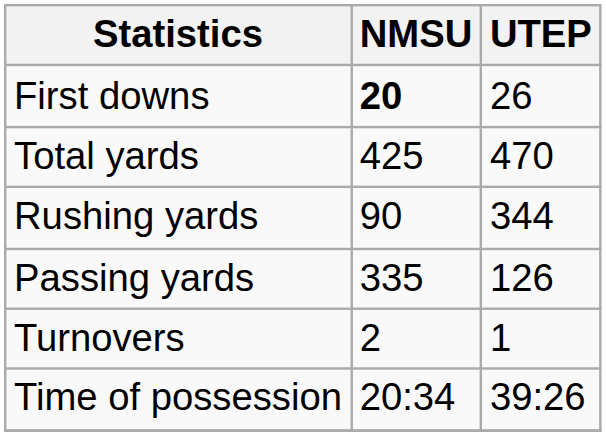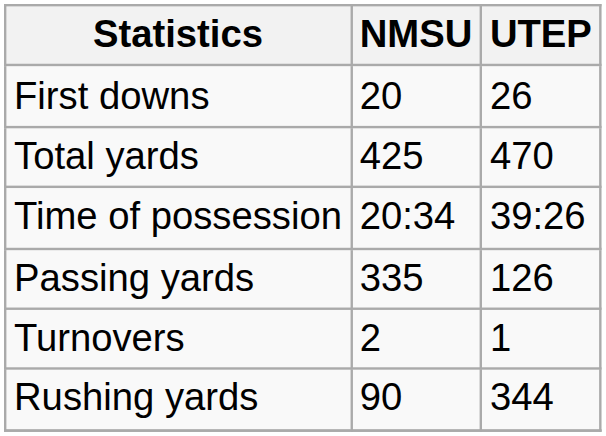(381, 95) bold -> (381, 95) normal
rows swapped: (136, 216) <-> (178, 398)
